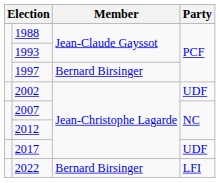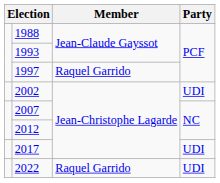(99, 71) Bernard Birsinger -> (93, 71) Raquel Garrido
(195, 91) UDF -> (194, 91) UDI
(195, 149) UDF -> (194, 149) UDI
(99, 168) Bernard Birsinger -> (93, 168) Raquel Garrido
(192, 168) LFI -> (194, 168) UDI
